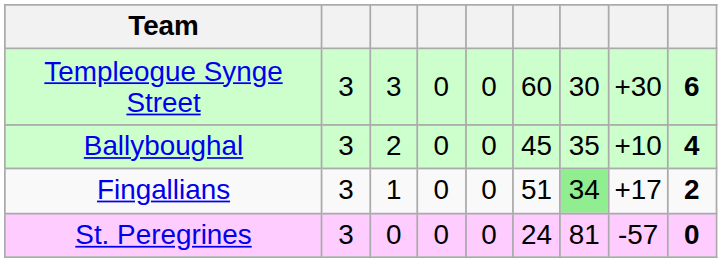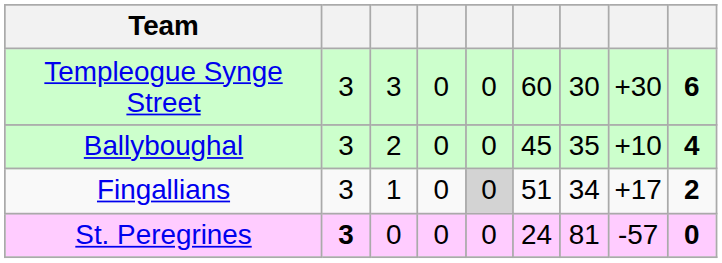(489, 190) no background -> (489, 190) lightgrey background
(584, 190) lightgreen background -> (584, 190) no background
(346, 234) normal -> (346, 234) bold
